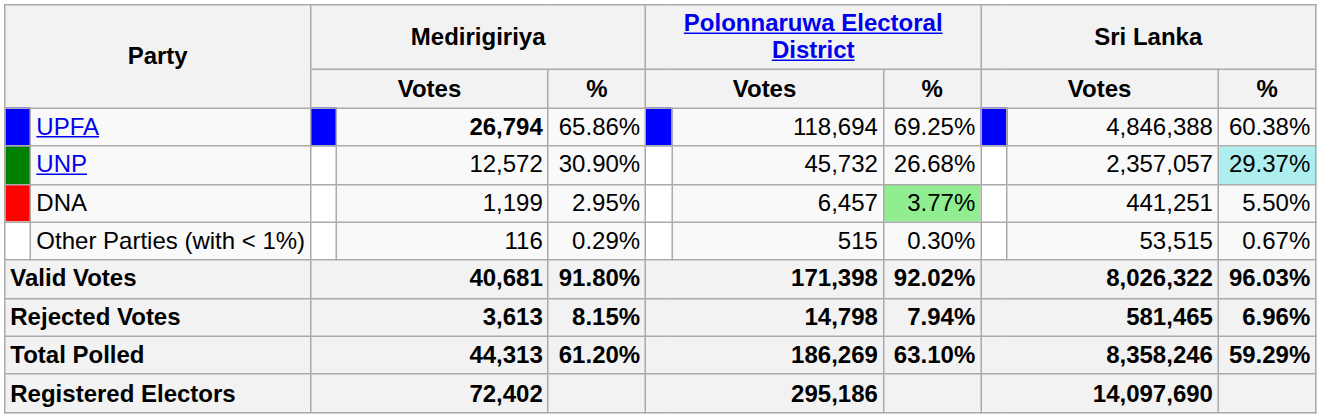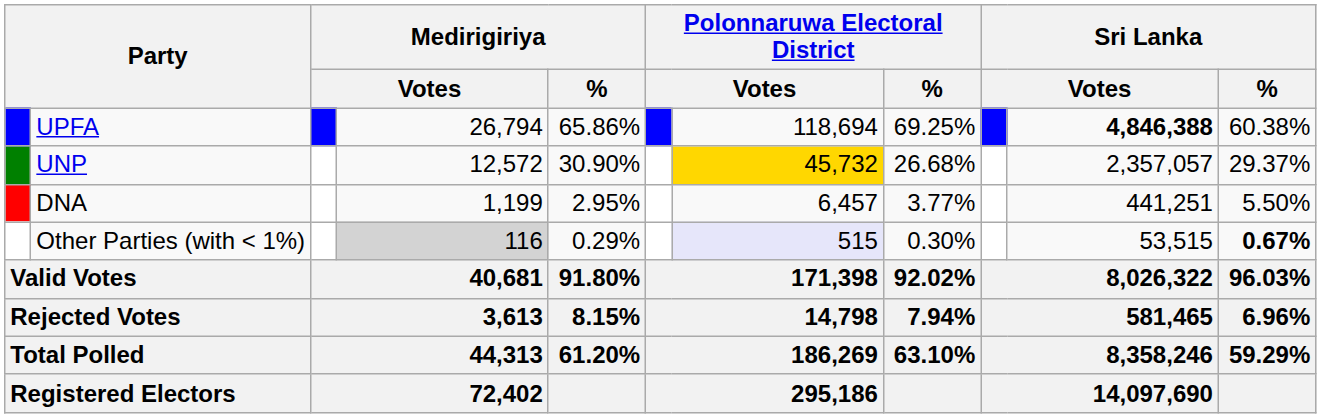(506, 126) bold -> (506, 126) normal
(1160, 126) normal -> (1160, 126) bold
(841, 164) no background -> (841, 164) gold background
(1270, 164) paleturquoise background -> (1270, 164) no background
(941, 202) lightgreen background -> (941, 202) no background
(524, 240) no background -> (524, 240) lightgrey background
(858, 240) no background -> (858, 240) lavender background
(1276, 240) normal -> (1276, 240) bold
